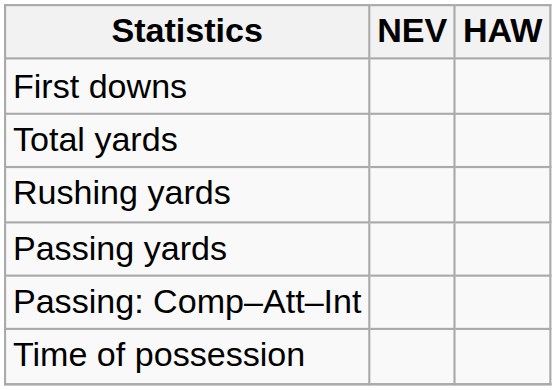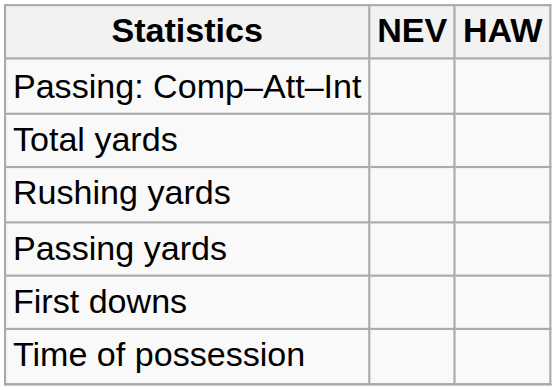rows swapped: (100, 85) <-> (187, 301)
